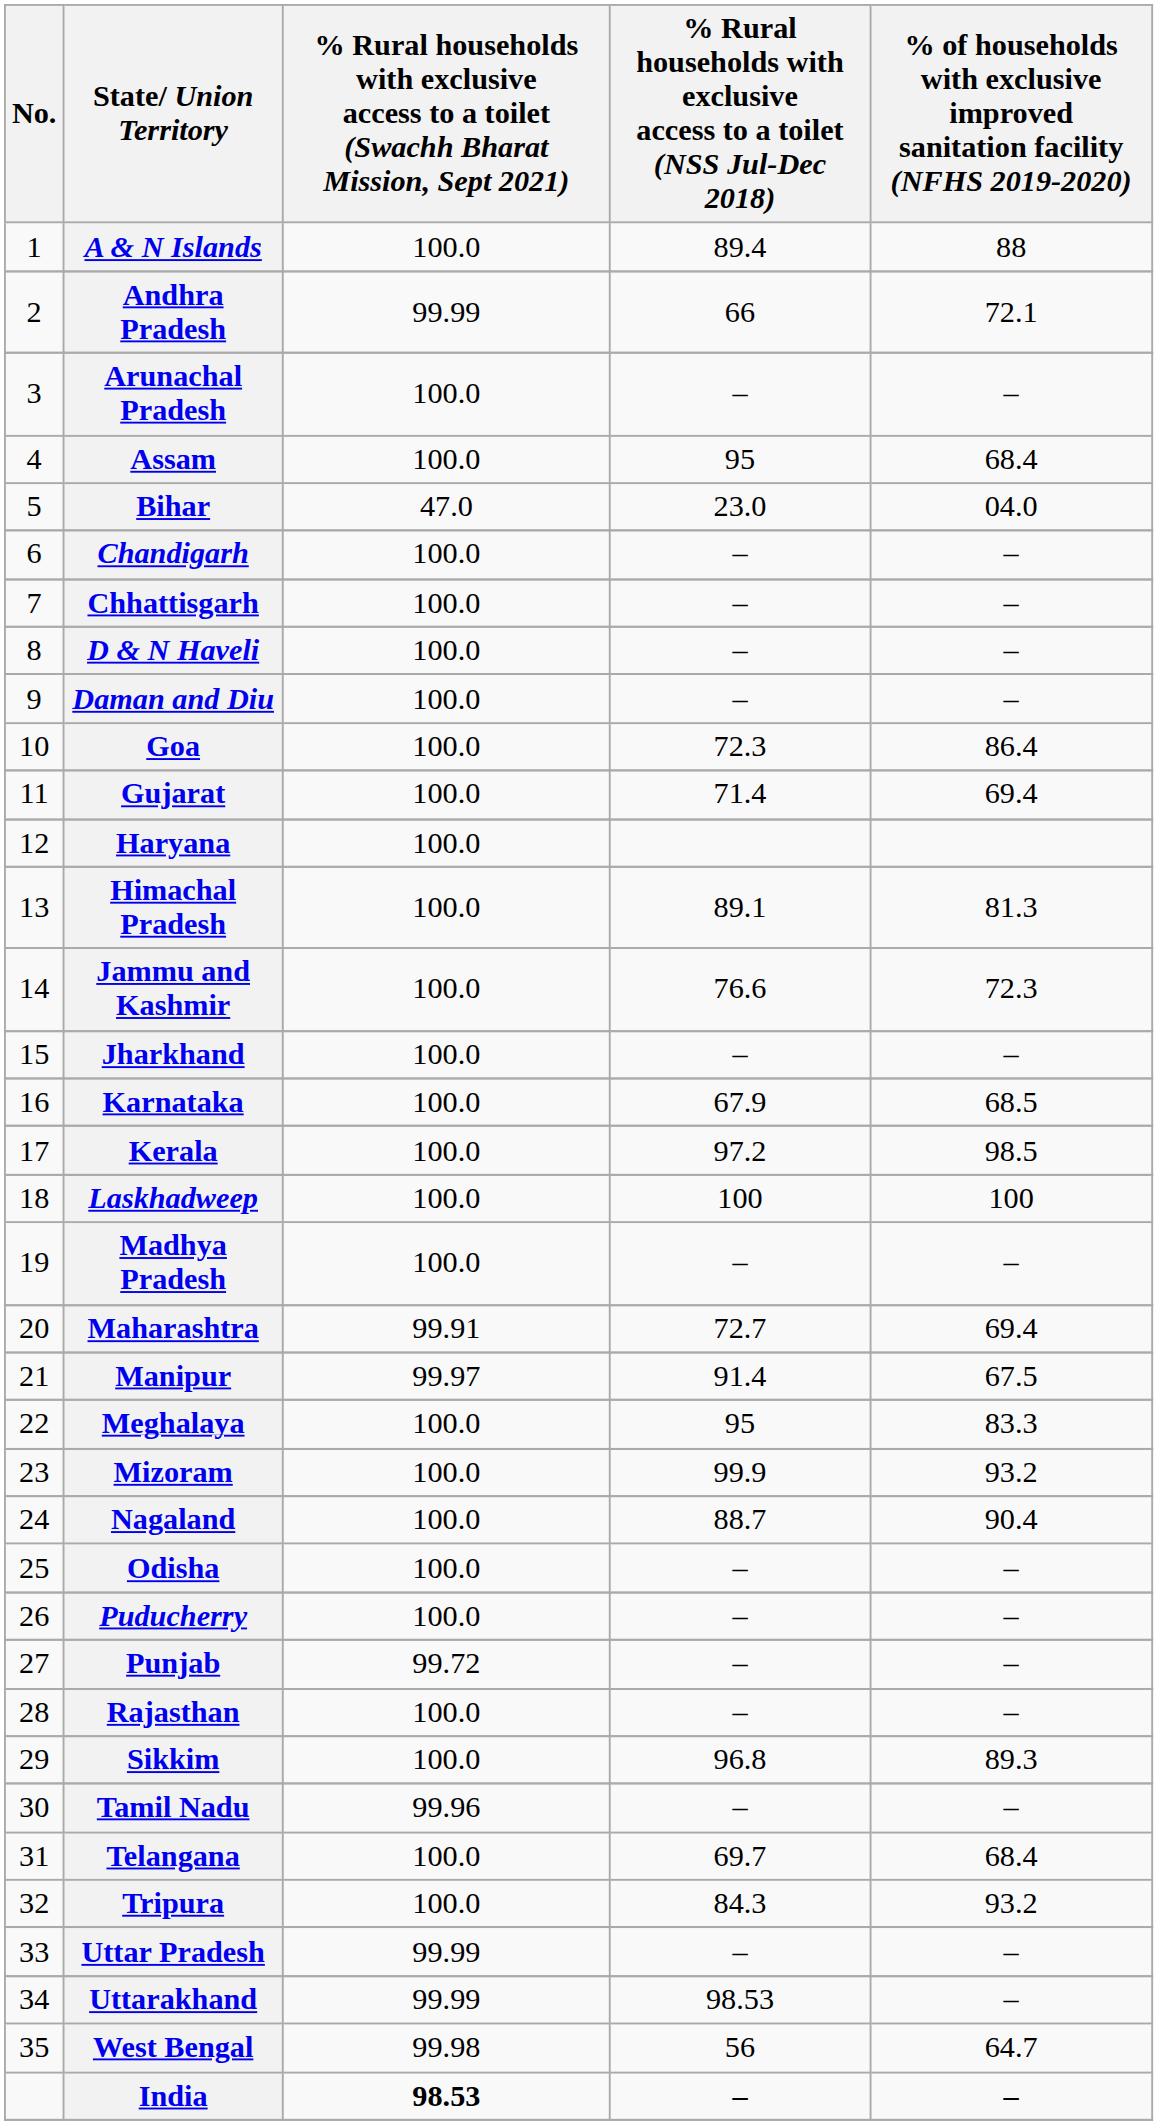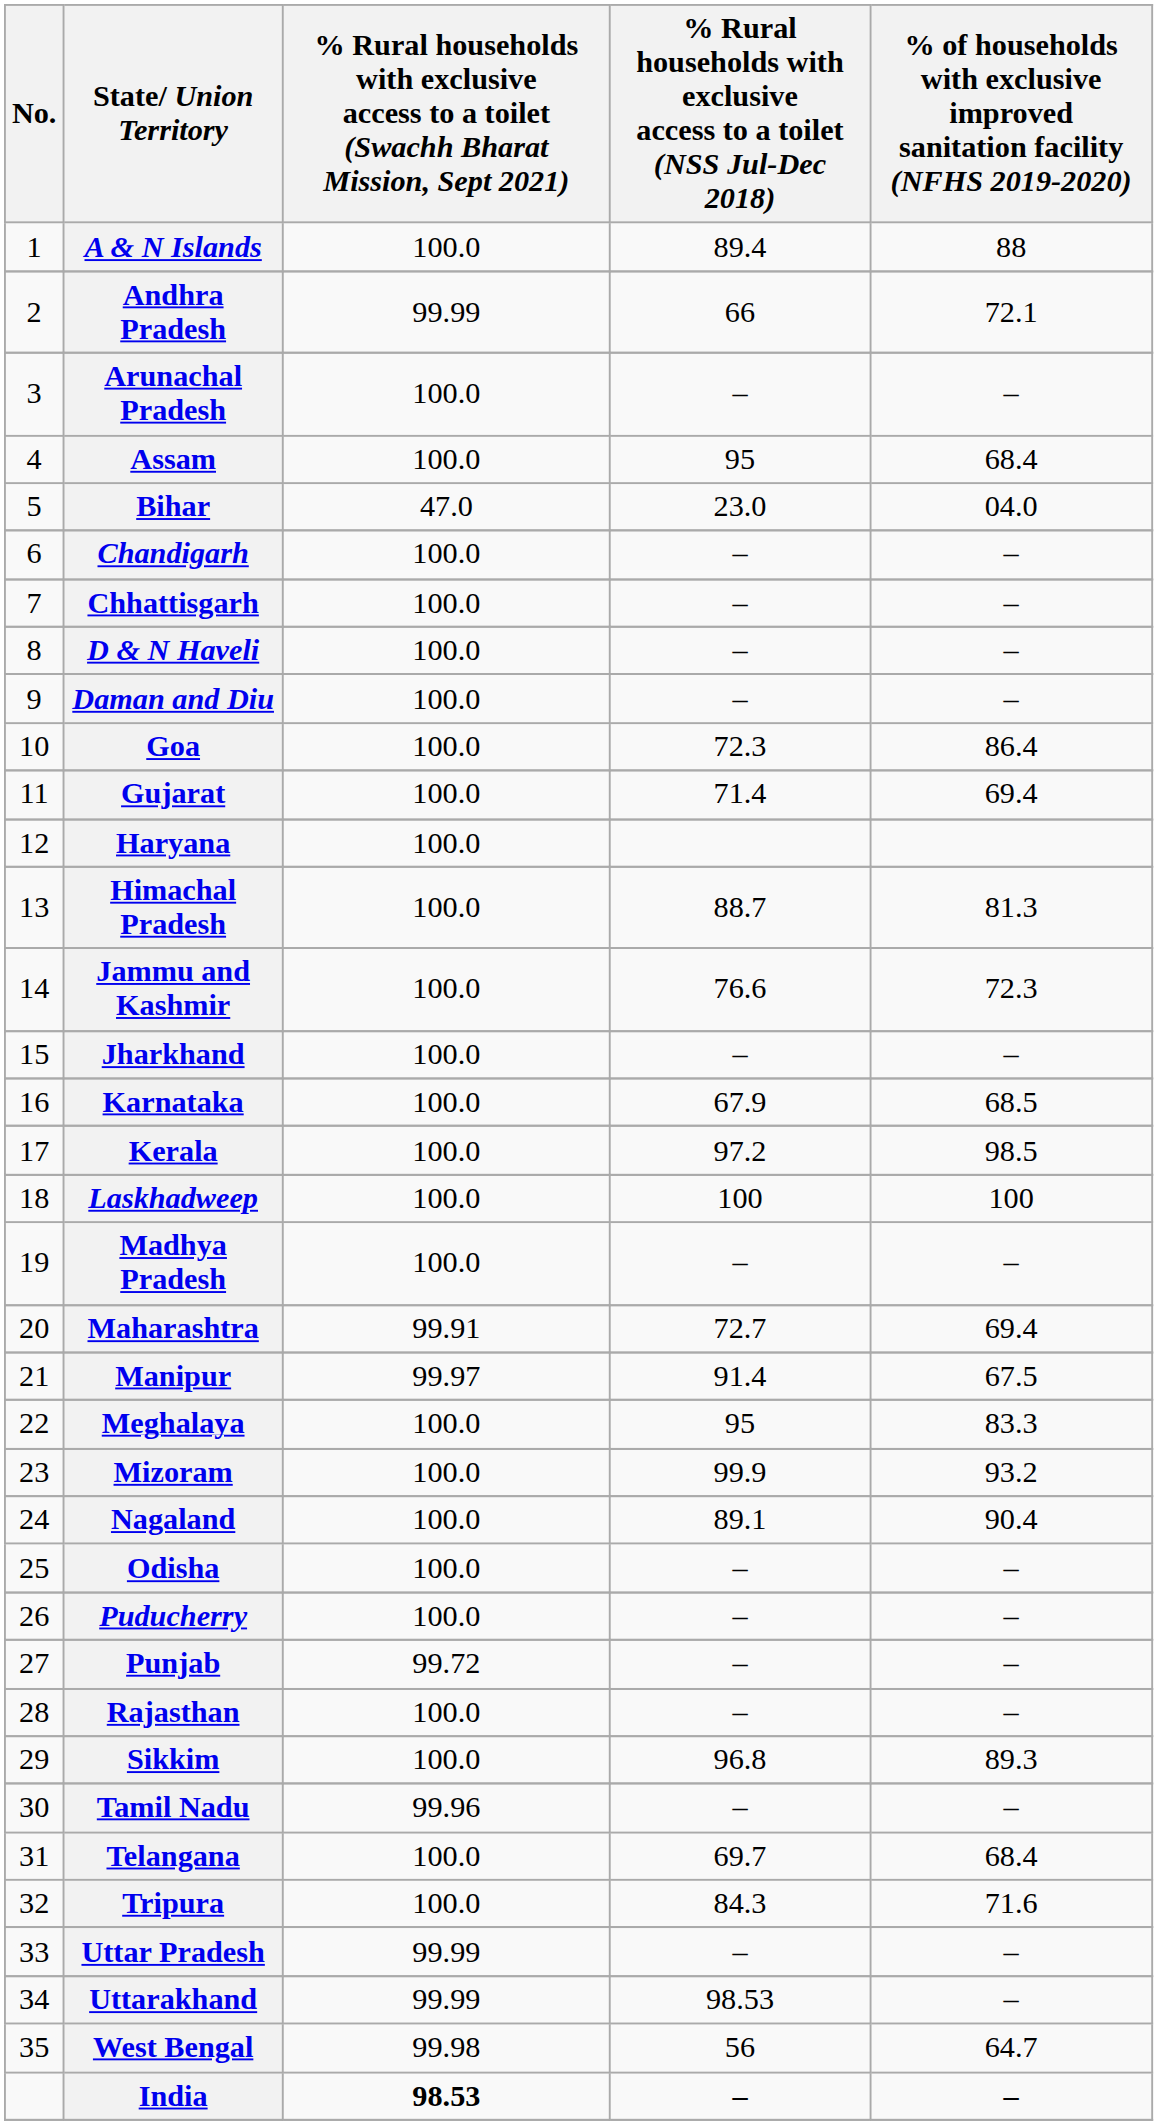(740, 907) 89.1 -> (740, 907) 88.7
(740, 1519) 88.7 -> (740, 1519) 89.1
(1011, 1903) 93.2 -> (1011, 1903) 71.6
